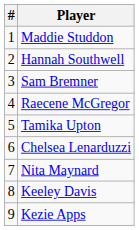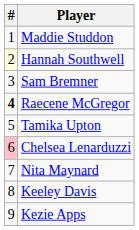(11, 59) no background -> (11, 59) lightyellow background
(11, 103) normal -> (11, 103) bold
(11, 147) no background -> (11, 147) pink background
